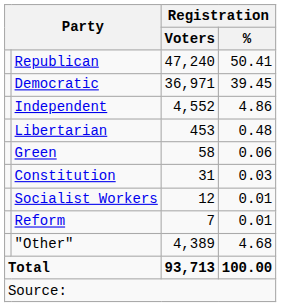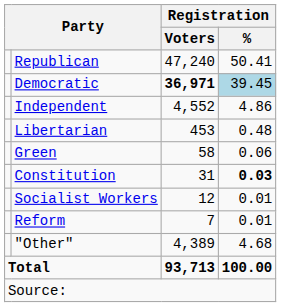(190, 85) normal -> (190, 85) bold
(251, 85) no background -> (251, 85) lightblue background
(255, 176) normal -> (255, 176) bold
